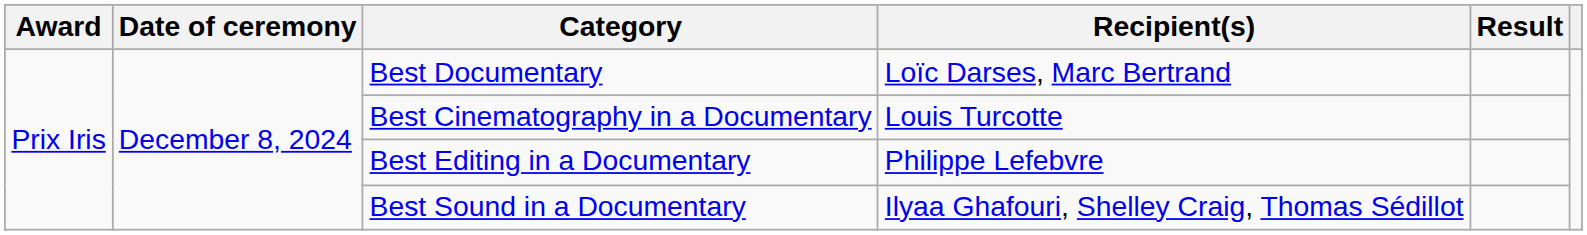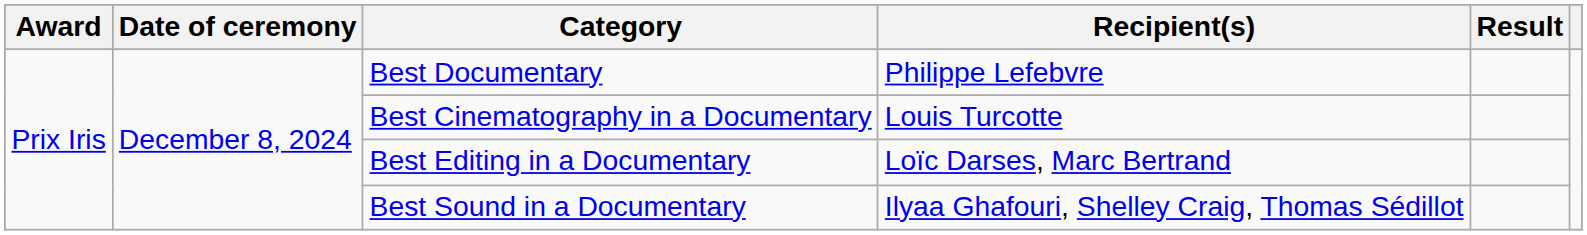(1058, 71) Loïc Darses, Marc Bertrand -> (994, 71) Philippe Lefebvre
(994, 161) Philippe Lefebvre -> (1058, 161) Loïc Darses, Marc Bertrand
